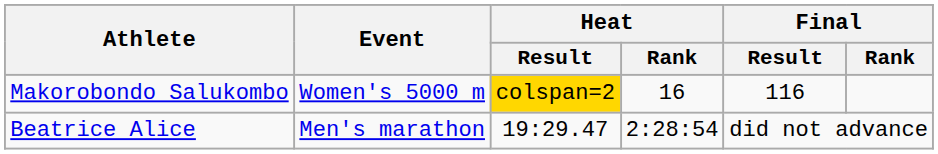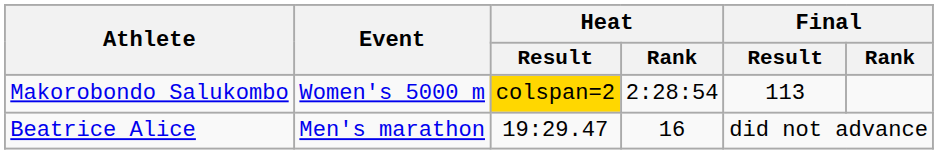(672, 93) 16 -> (672, 93) 2:28:54
(785, 93) 116 -> (785, 93) 113
(672, 130) 2:28:54 -> (672, 130) 16
